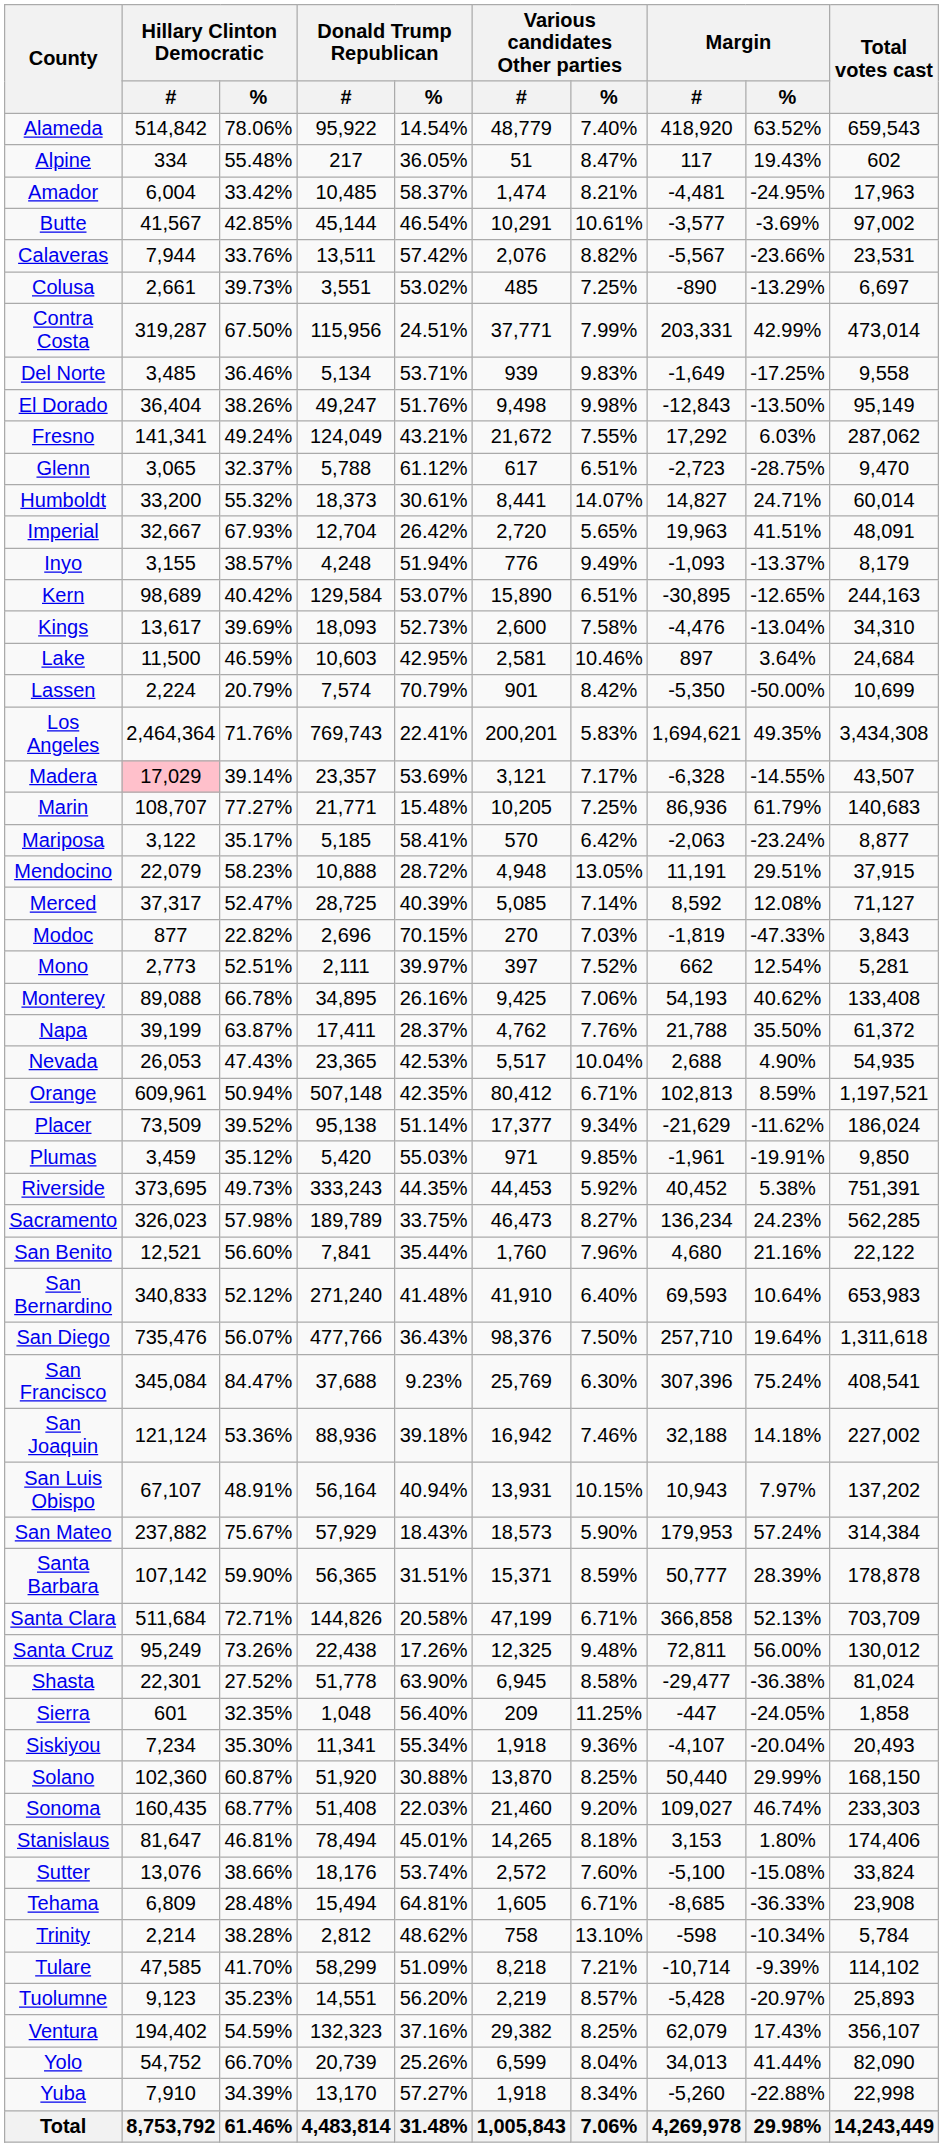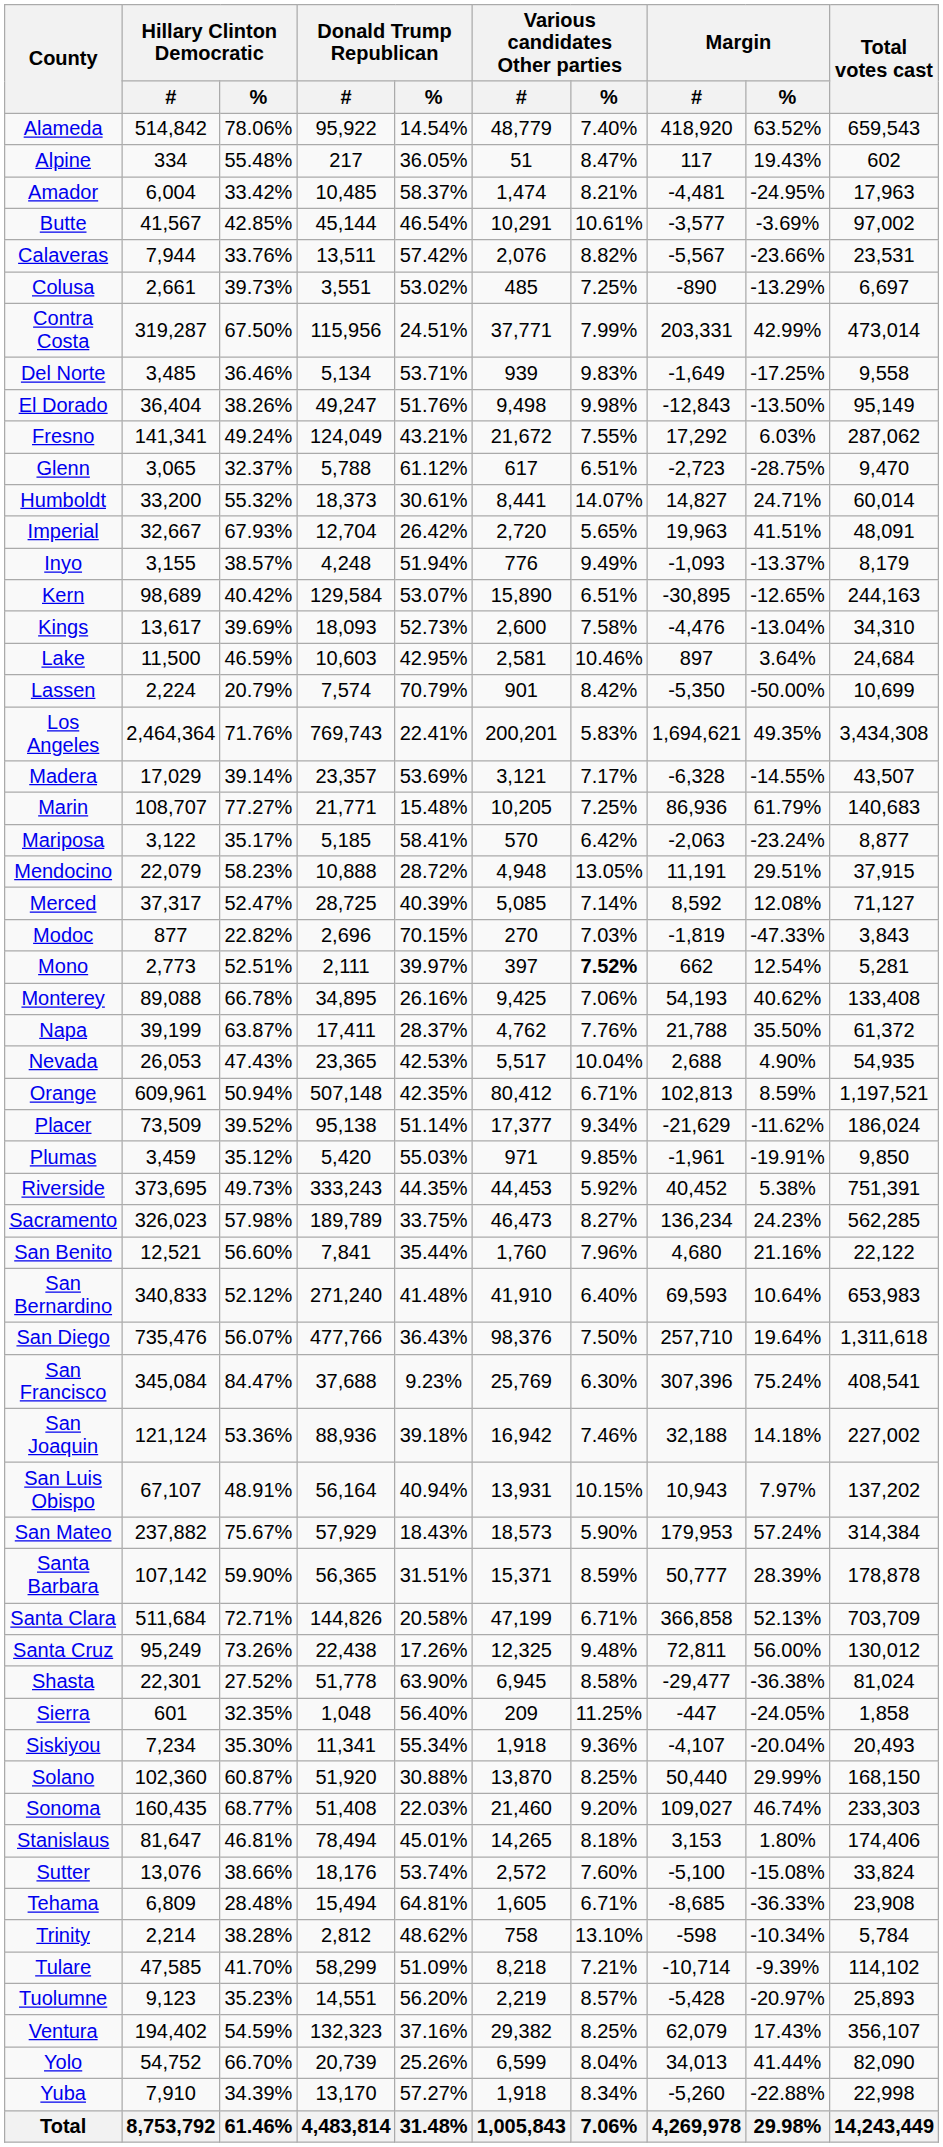(171, 776) pink background -> (171, 776) no background
(609, 966) normal -> (609, 966) bold
